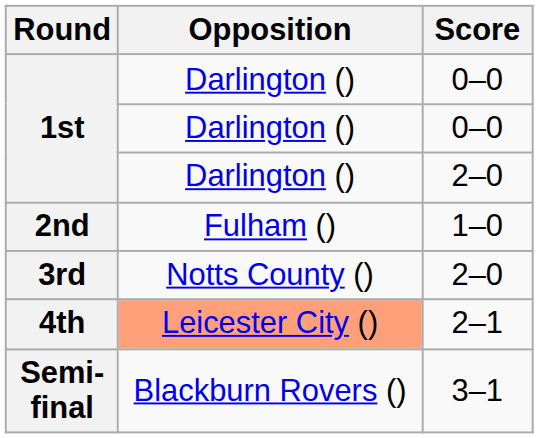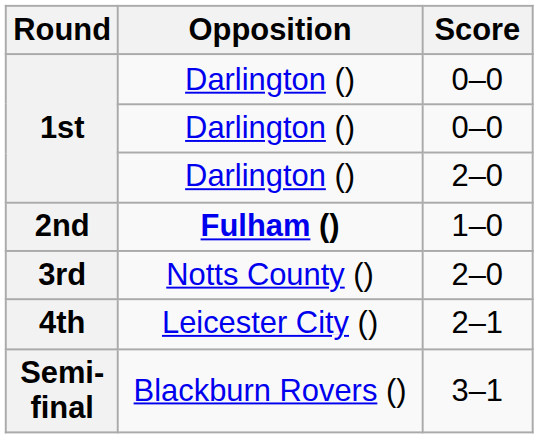(270, 225) normal -> (270, 225) bold
(270, 323) lightsalmon background -> (270, 323) no background
